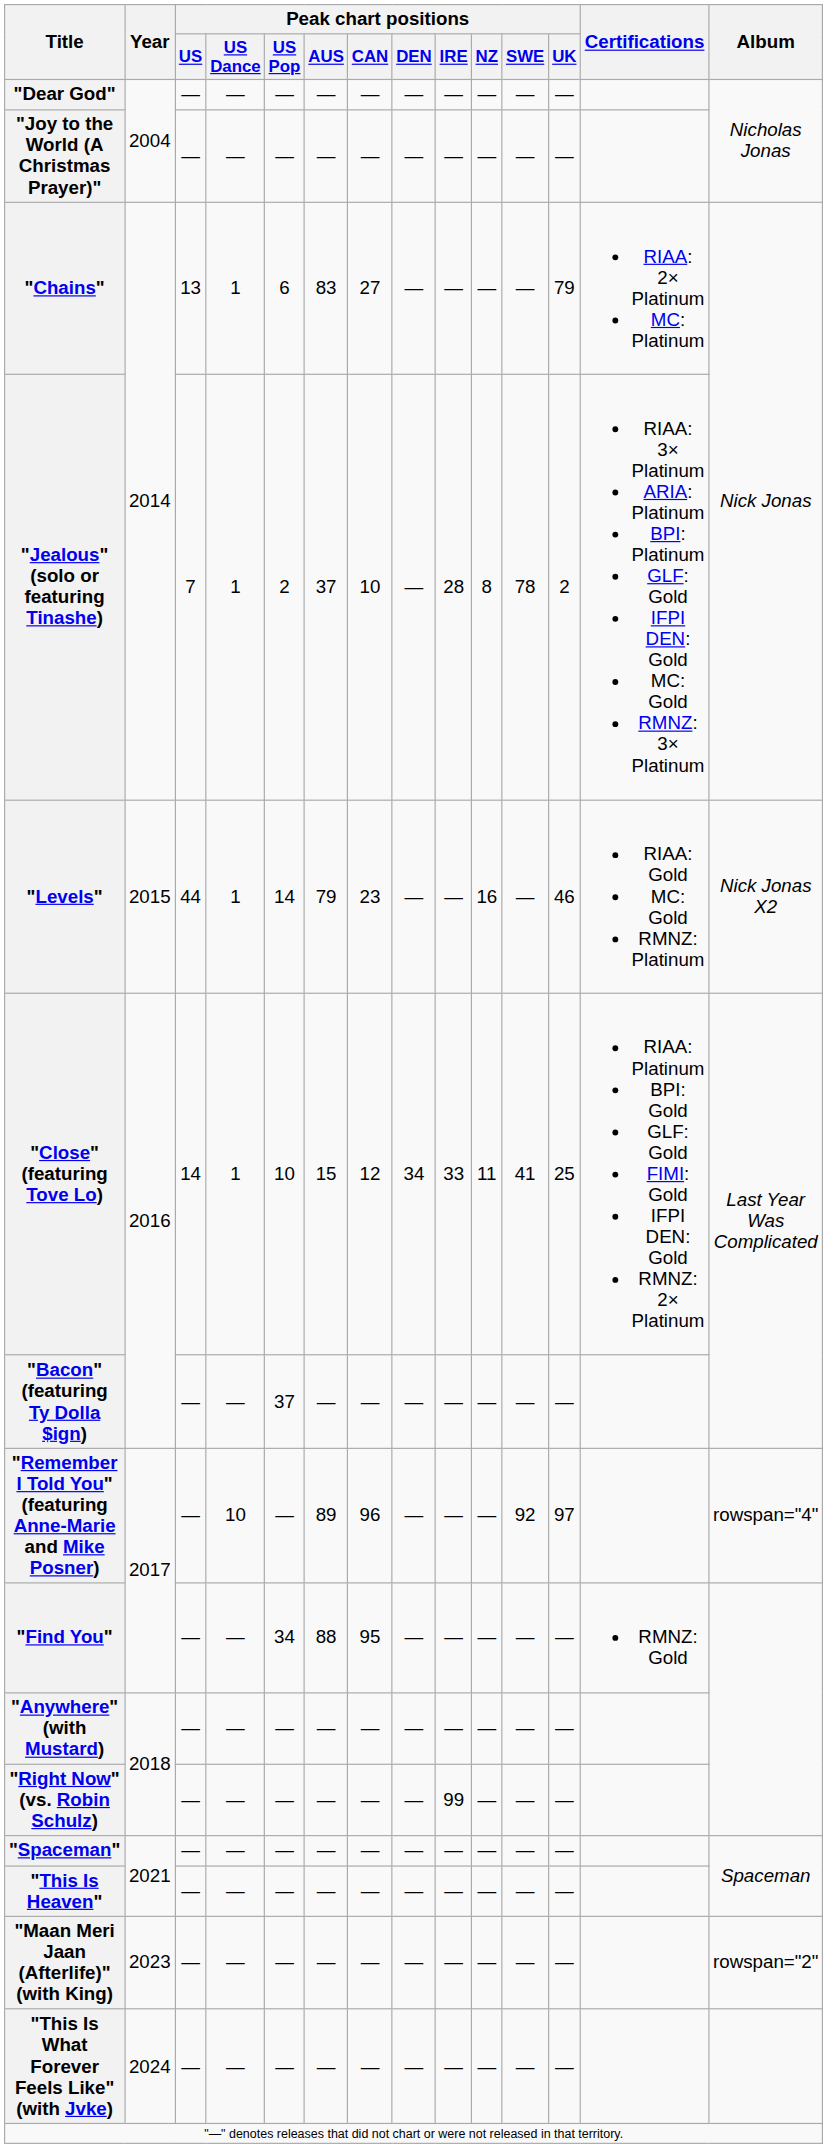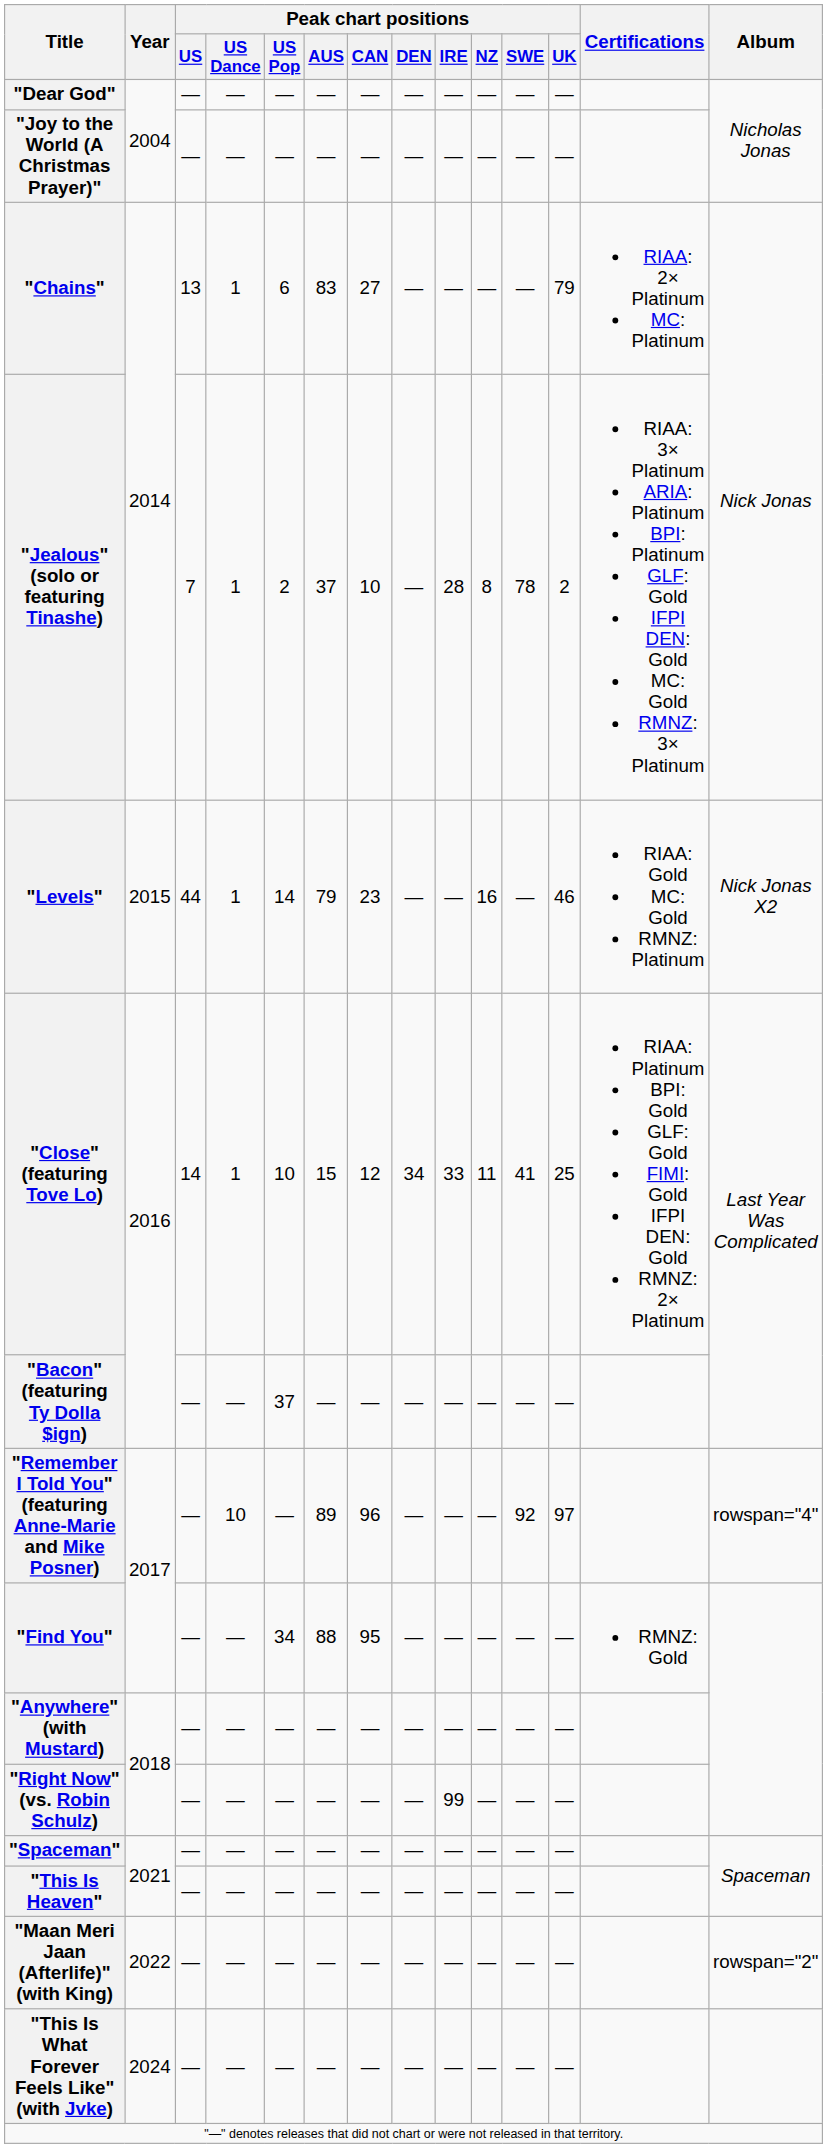(150, 1962) 2023 -> (150, 1962) 2022
